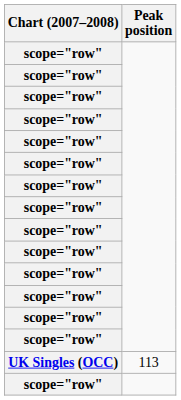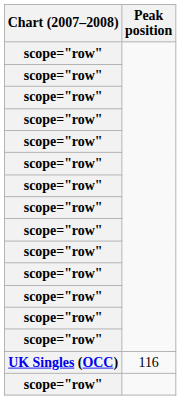(149, 362) 113 -> (149, 362) 116
